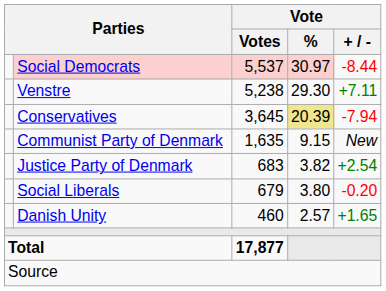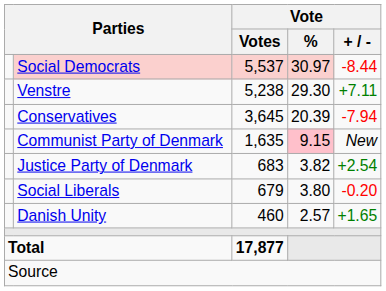(311, 116) khaki background -> (311, 116) no background
(315, 141) no background -> (315, 141) pink background
